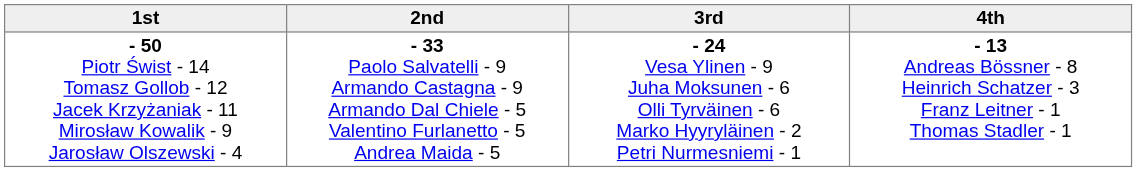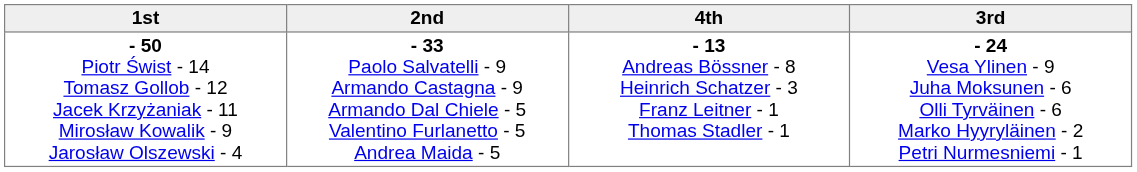columns swapped: (709, 18) <-> (991, 18)
